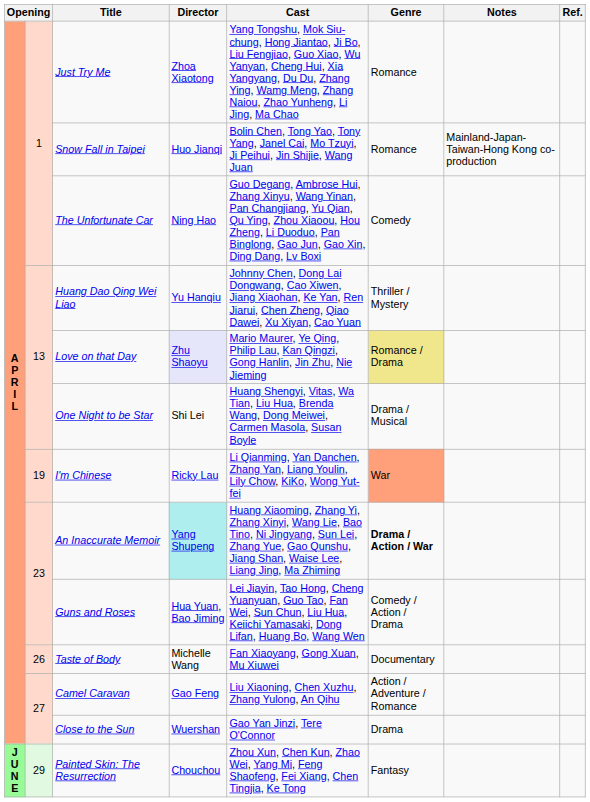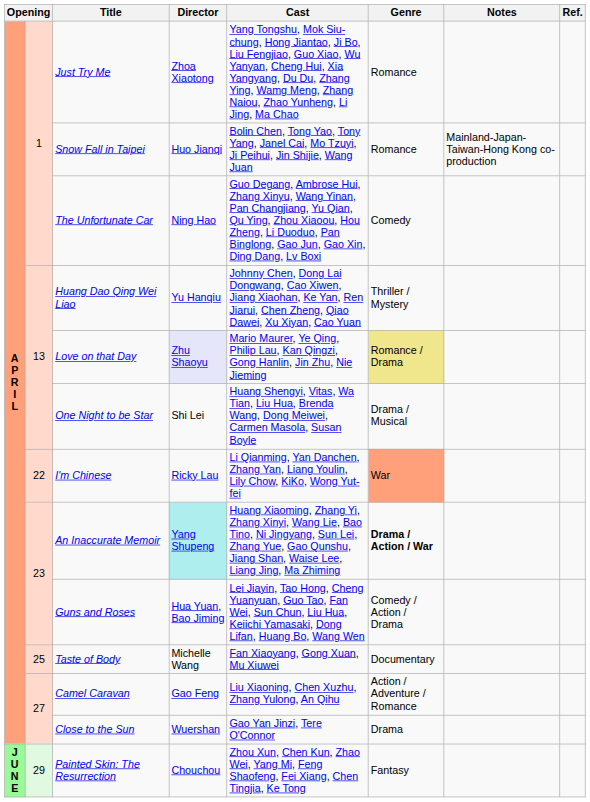(39, 475) 19 -> (39, 475) 22
(39, 659) 26 -> (39, 659) 25
